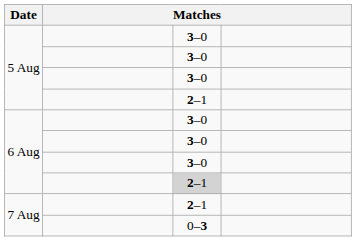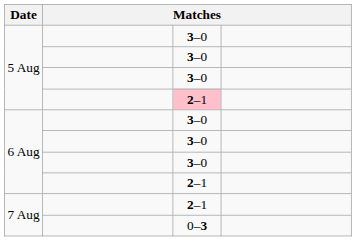(197, 99) no background -> (197, 99) pink background
(197, 183) lightgrey background -> (197, 183) no background
